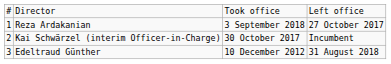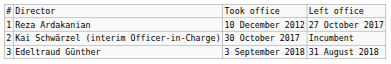(265, 25) 3 September 2018 -> (265, 25) 10 December 2012
(265, 52) 10 December 2012 -> (265, 52) 3 September 2018
